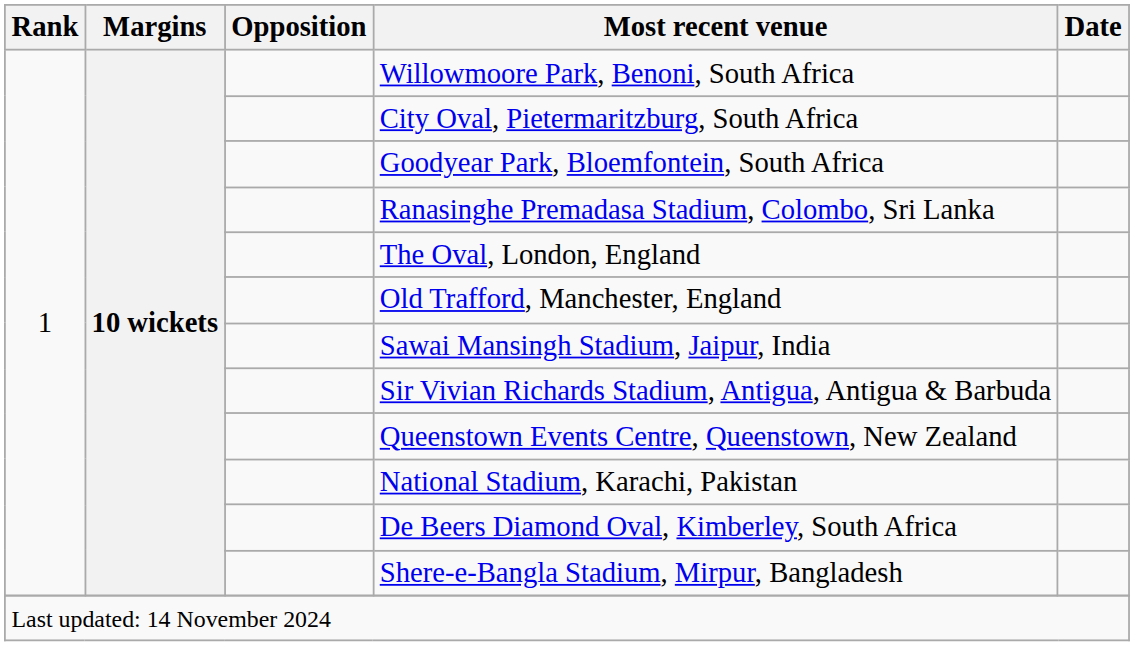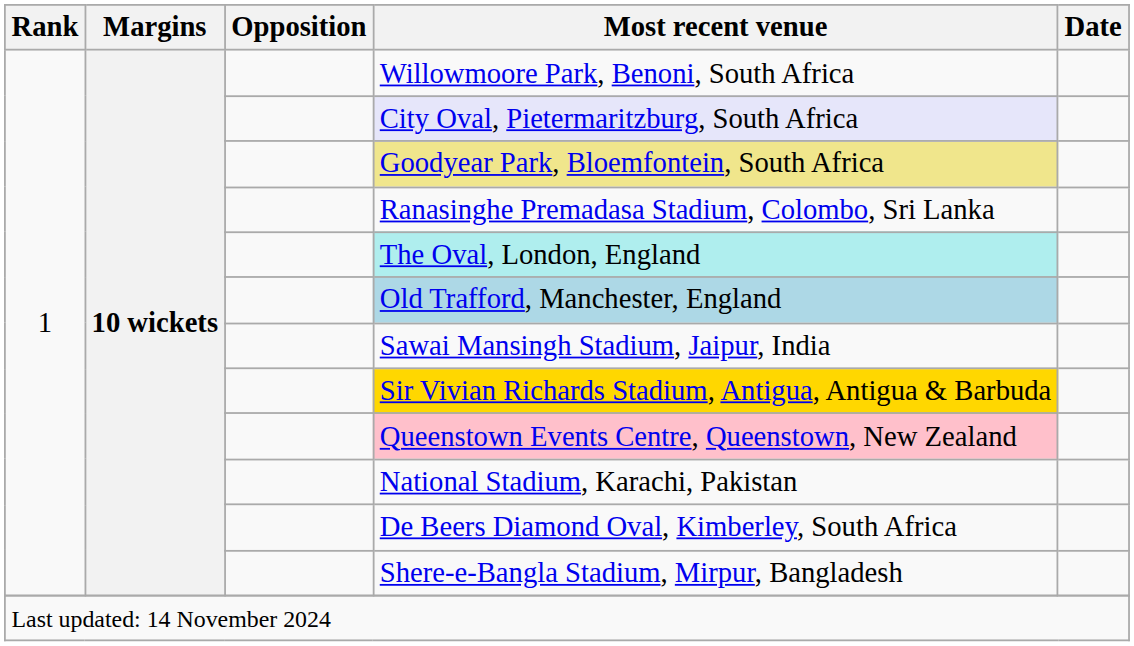(619, 118) no background -> (619, 118) lavender background
(632, 163) no background -> (632, 163) khaki background
(540, 254) no background -> (540, 254) paleturquoise background
(581, 299) no background -> (581, 299) lightblue background
(716, 390) no background -> (716, 390) gold background
(698, 436) no background -> (698, 436) pink background
